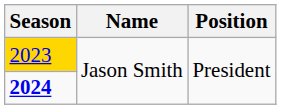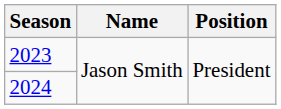(30, 54) gold background -> (30, 54) no background
(30, 87) bold -> (30, 87) normal
